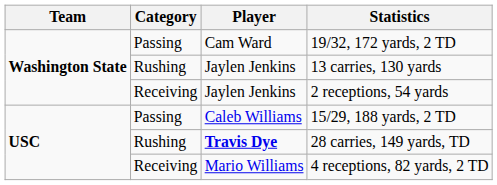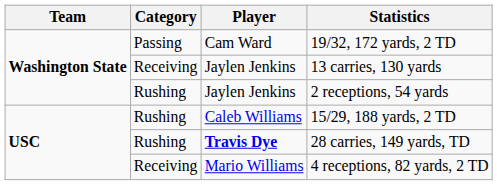(160, 67) Rushing -> (166, 67) Receiving
(166, 92) Receiving -> (160, 92) Rushing
(158, 117) Passing -> (160, 117) Rushing
